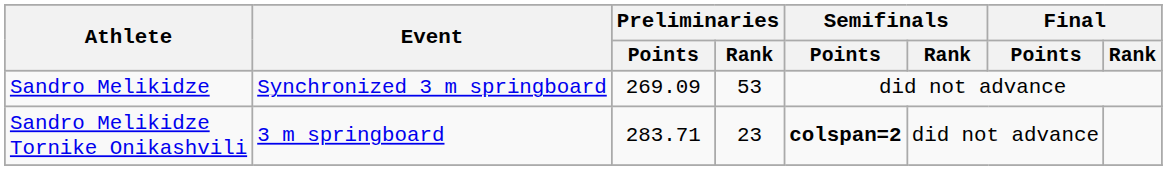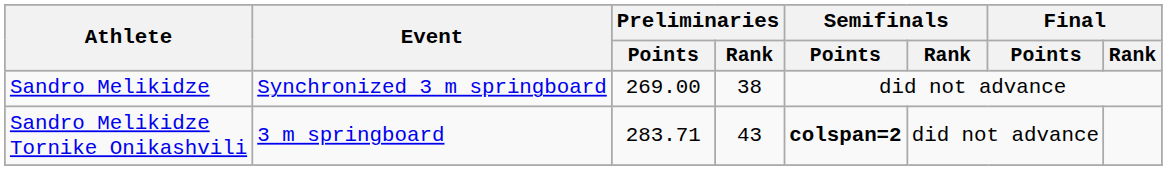(663, 88) 269.09 -> (663, 88) 269.00
(750, 88) 53 -> (750, 88) 38
(750, 136) 23 -> (750, 136) 43
